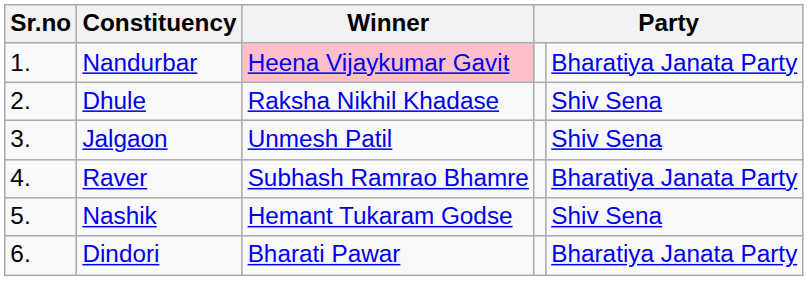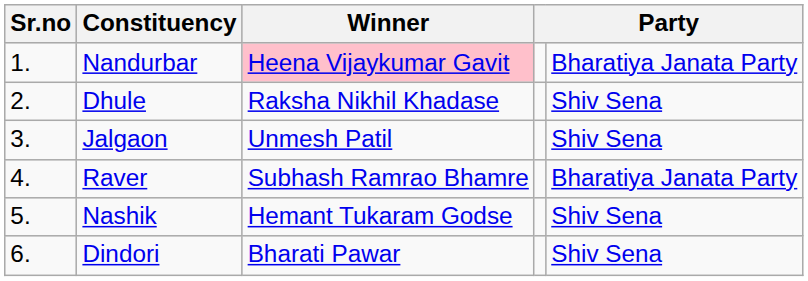(674, 255) Bharatiya Janata Party -> (607, 255) Shiv Sena
